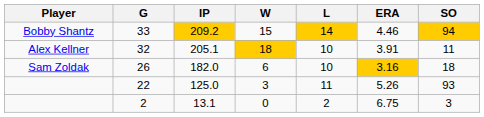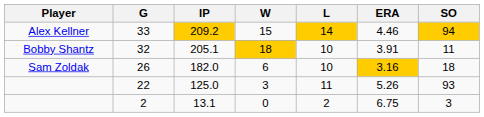(59, 31) Bobby Shantz -> (59, 31) Alex Kellner
(59, 49) Alex Kellner -> (59, 49) Bobby Shantz
